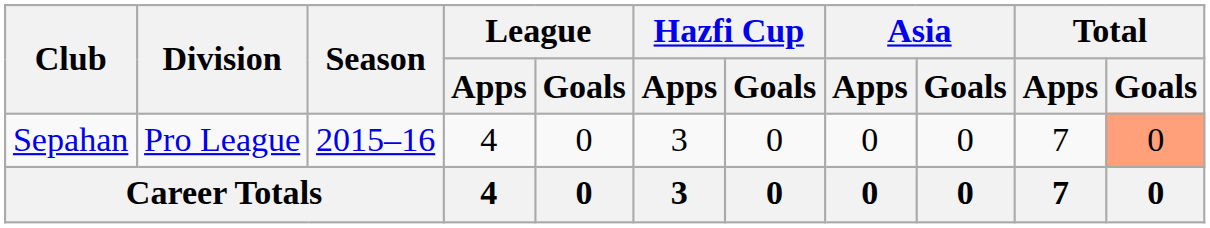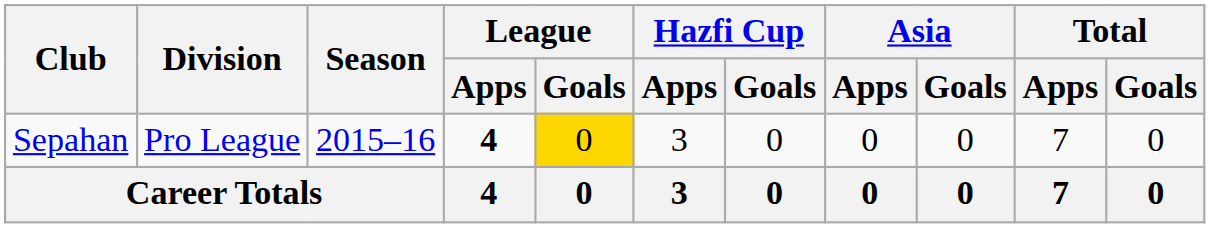(489, 139) normal -> (489, 139) bold
(584, 139) no background -> (584, 139) gold background
(1156, 139) lightsalmon background -> (1156, 139) no background
